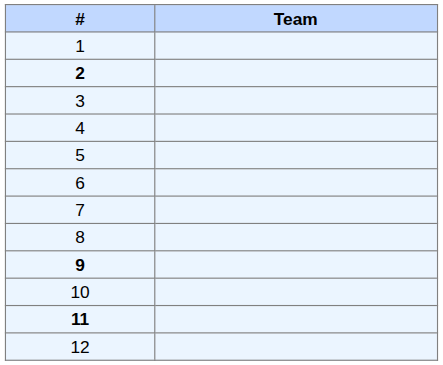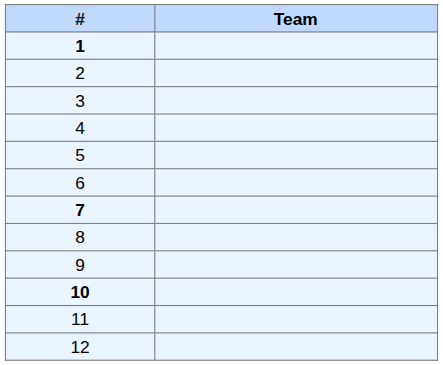(80, 46) normal -> (80, 46) bold
(80, 73) bold -> (80, 73) normal
(80, 210) normal -> (80, 210) bold
(80, 264) bold -> (80, 264) normal
(80, 292) normal -> (80, 292) bold
(80, 319) bold -> (80, 319) normal
